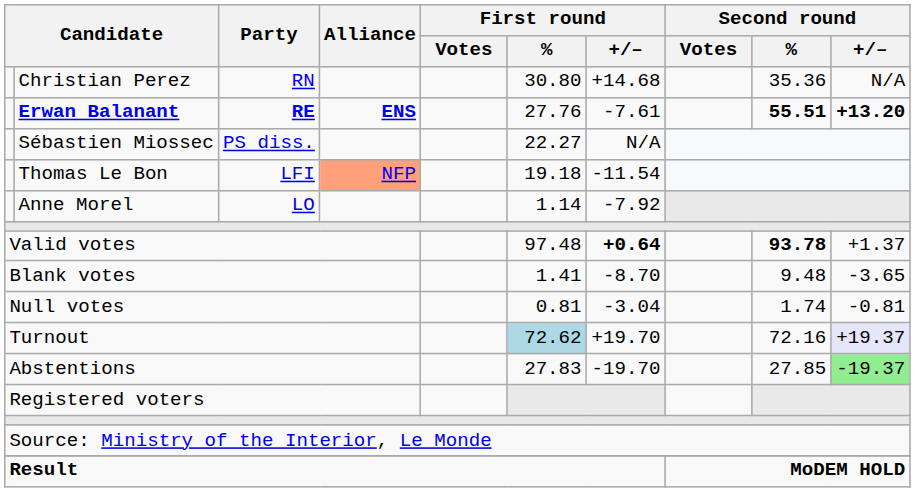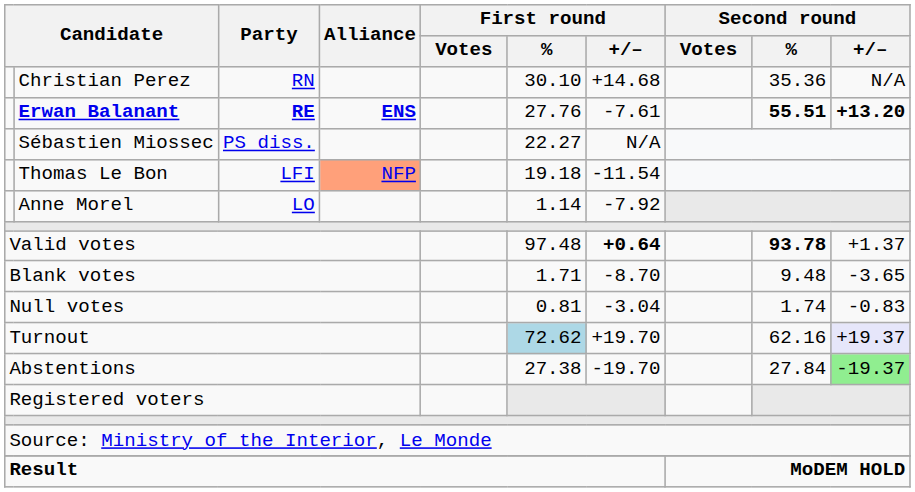(553, 82) 30.80 -> (553, 82) 30.10
(559, 277) 1.41 -> (559, 277) 1.71
(876, 308) -0.81 -> (876, 308) -0.83
(797, 339) 72.16 -> (797, 339) 62.16
(553, 370) 27.83 -> (553, 370) 27.38
(797, 370) 27.85 -> (797, 370) 27.84
